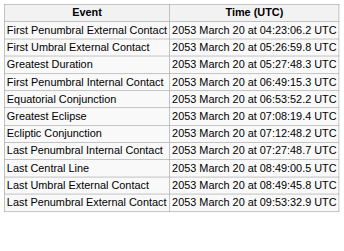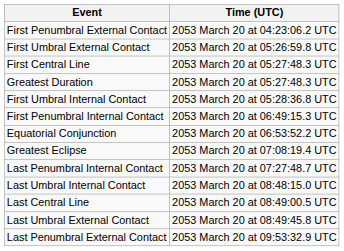+ row: (48, 64)
+ row: (76, 99)
- row: (54, 133)
+ row: (76, 185)
